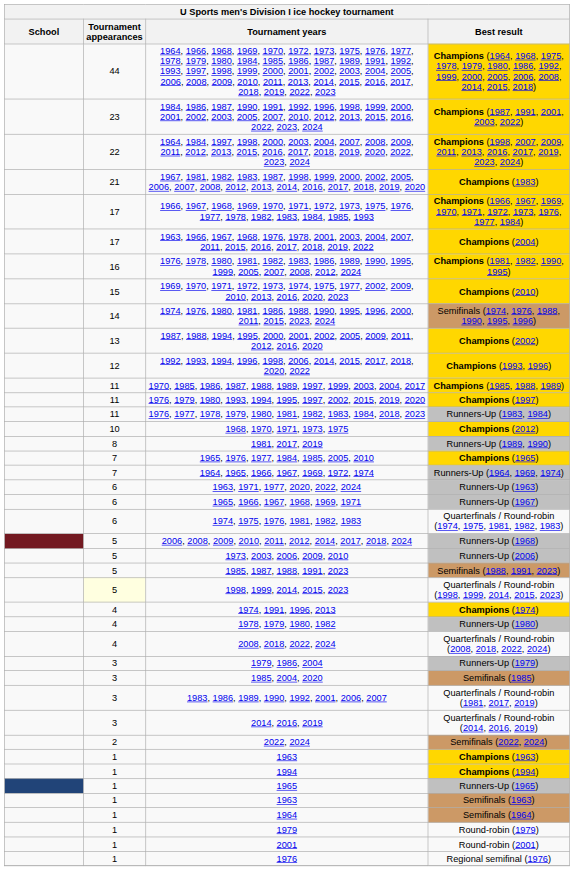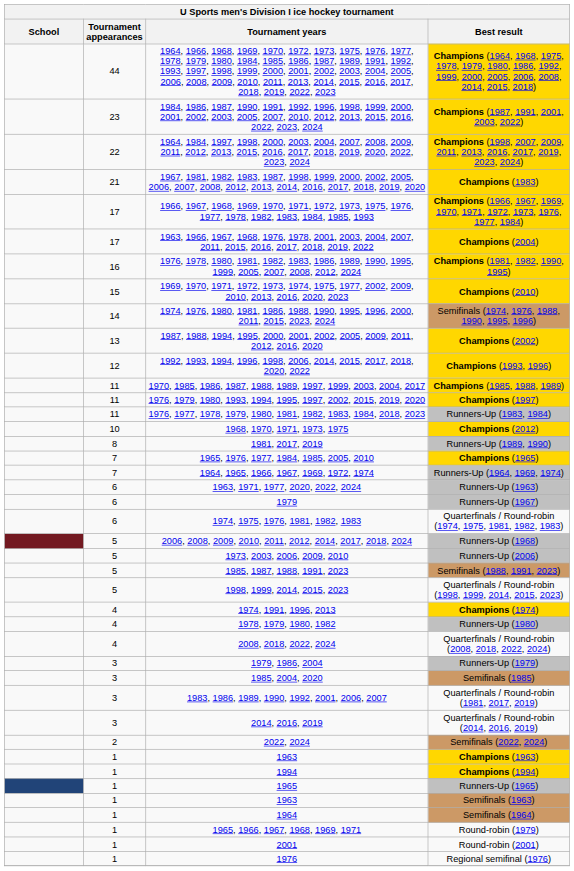(287, 502) 1965, 1966, 1967, 1968, 1969, 1971 -> (287, 502) 1979
(115, 590) lightyellow background -> (115, 590) no background
(287, 830) 1979 -> (287, 830) 1965, 1966, 1967, 1968, 1969, 1971
